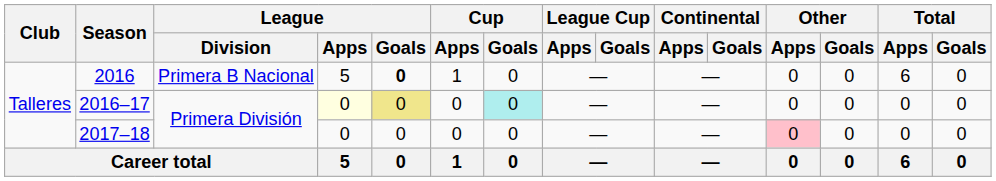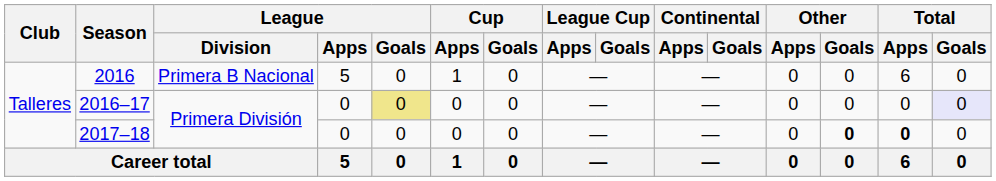(401, 76) bold -> (401, 76) normal
(345, 104) lightyellow background -> (345, 104) no background
(513, 104) paleturquoise background -> (513, 104) no background
(961, 104) no background -> (961, 104) lavender background
(793, 133) pink background -> (793, 133) no background
(849, 133) normal -> (849, 133) bold
(905, 133) normal -> (905, 133) bold
